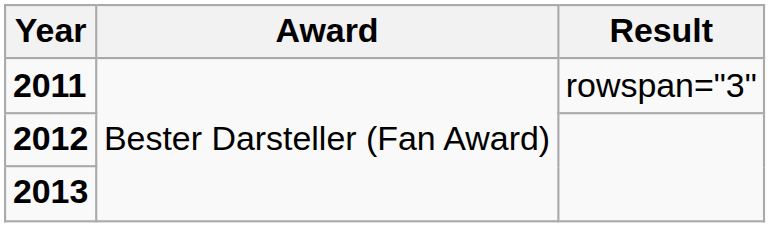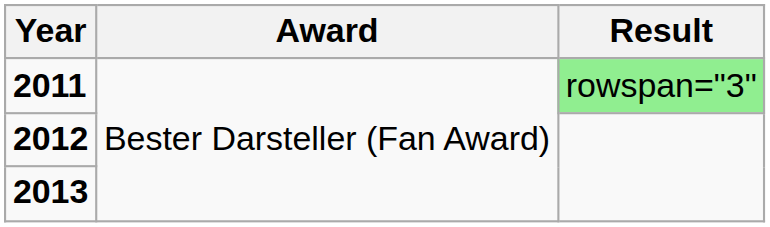(661, 85) no background -> (661, 85) lightgreen background
